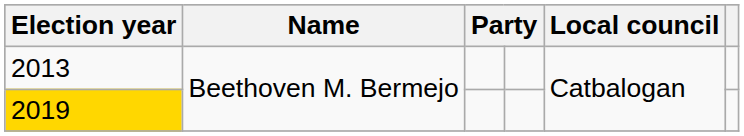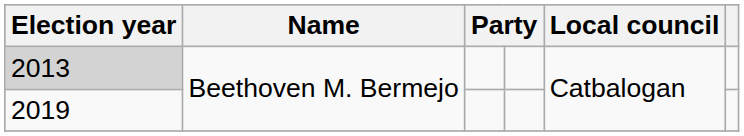(40, 67) no background -> (40, 67) lightgrey background
(40, 109) gold background -> (40, 109) no background
